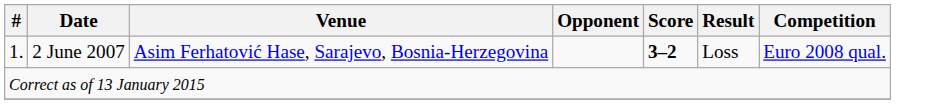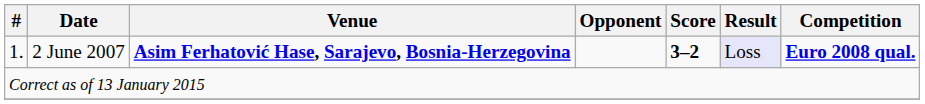(341, 52) normal -> (352, 52) bold
(720, 52) no background -> (743, 52) lavender background
(825, 52) normal -> (851, 52) bold
